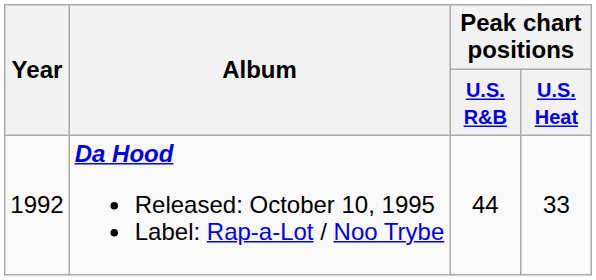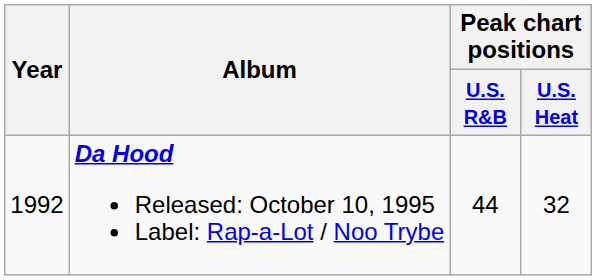(556, 204) 33 -> (556, 204) 32
